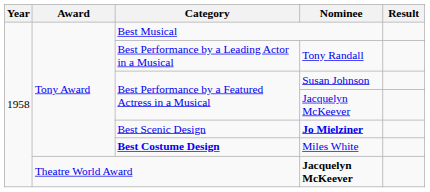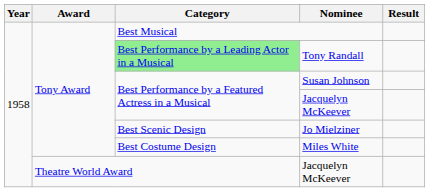(203, 55) no background -> (203, 55) lightgreen background
(333, 129) bold -> (331, 129) normal
(169, 147) bold -> (167, 147) normal
(327, 171) bold -> (326, 171) normal
